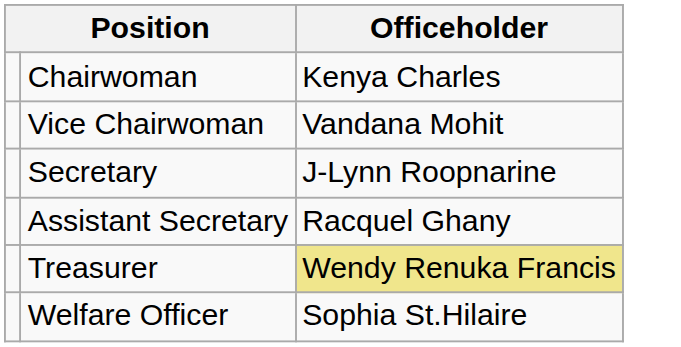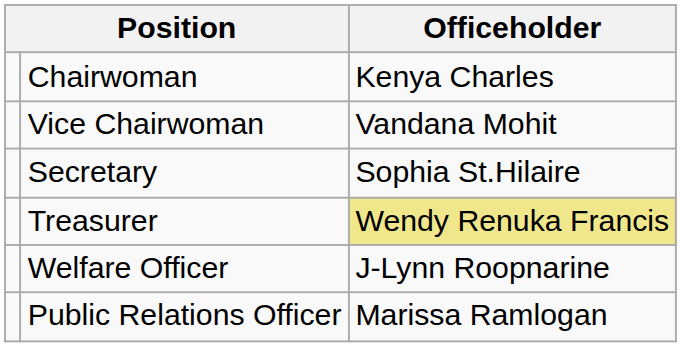(429, 172) J-Lynn Roopnarine -> (468, 172) Sophia St.Hilaire
- row: (158, 220)
(415, 316) Sophia St.Hilaire -> (483, 268) J-Lynn Roopnarine
+ row: (185, 316)
